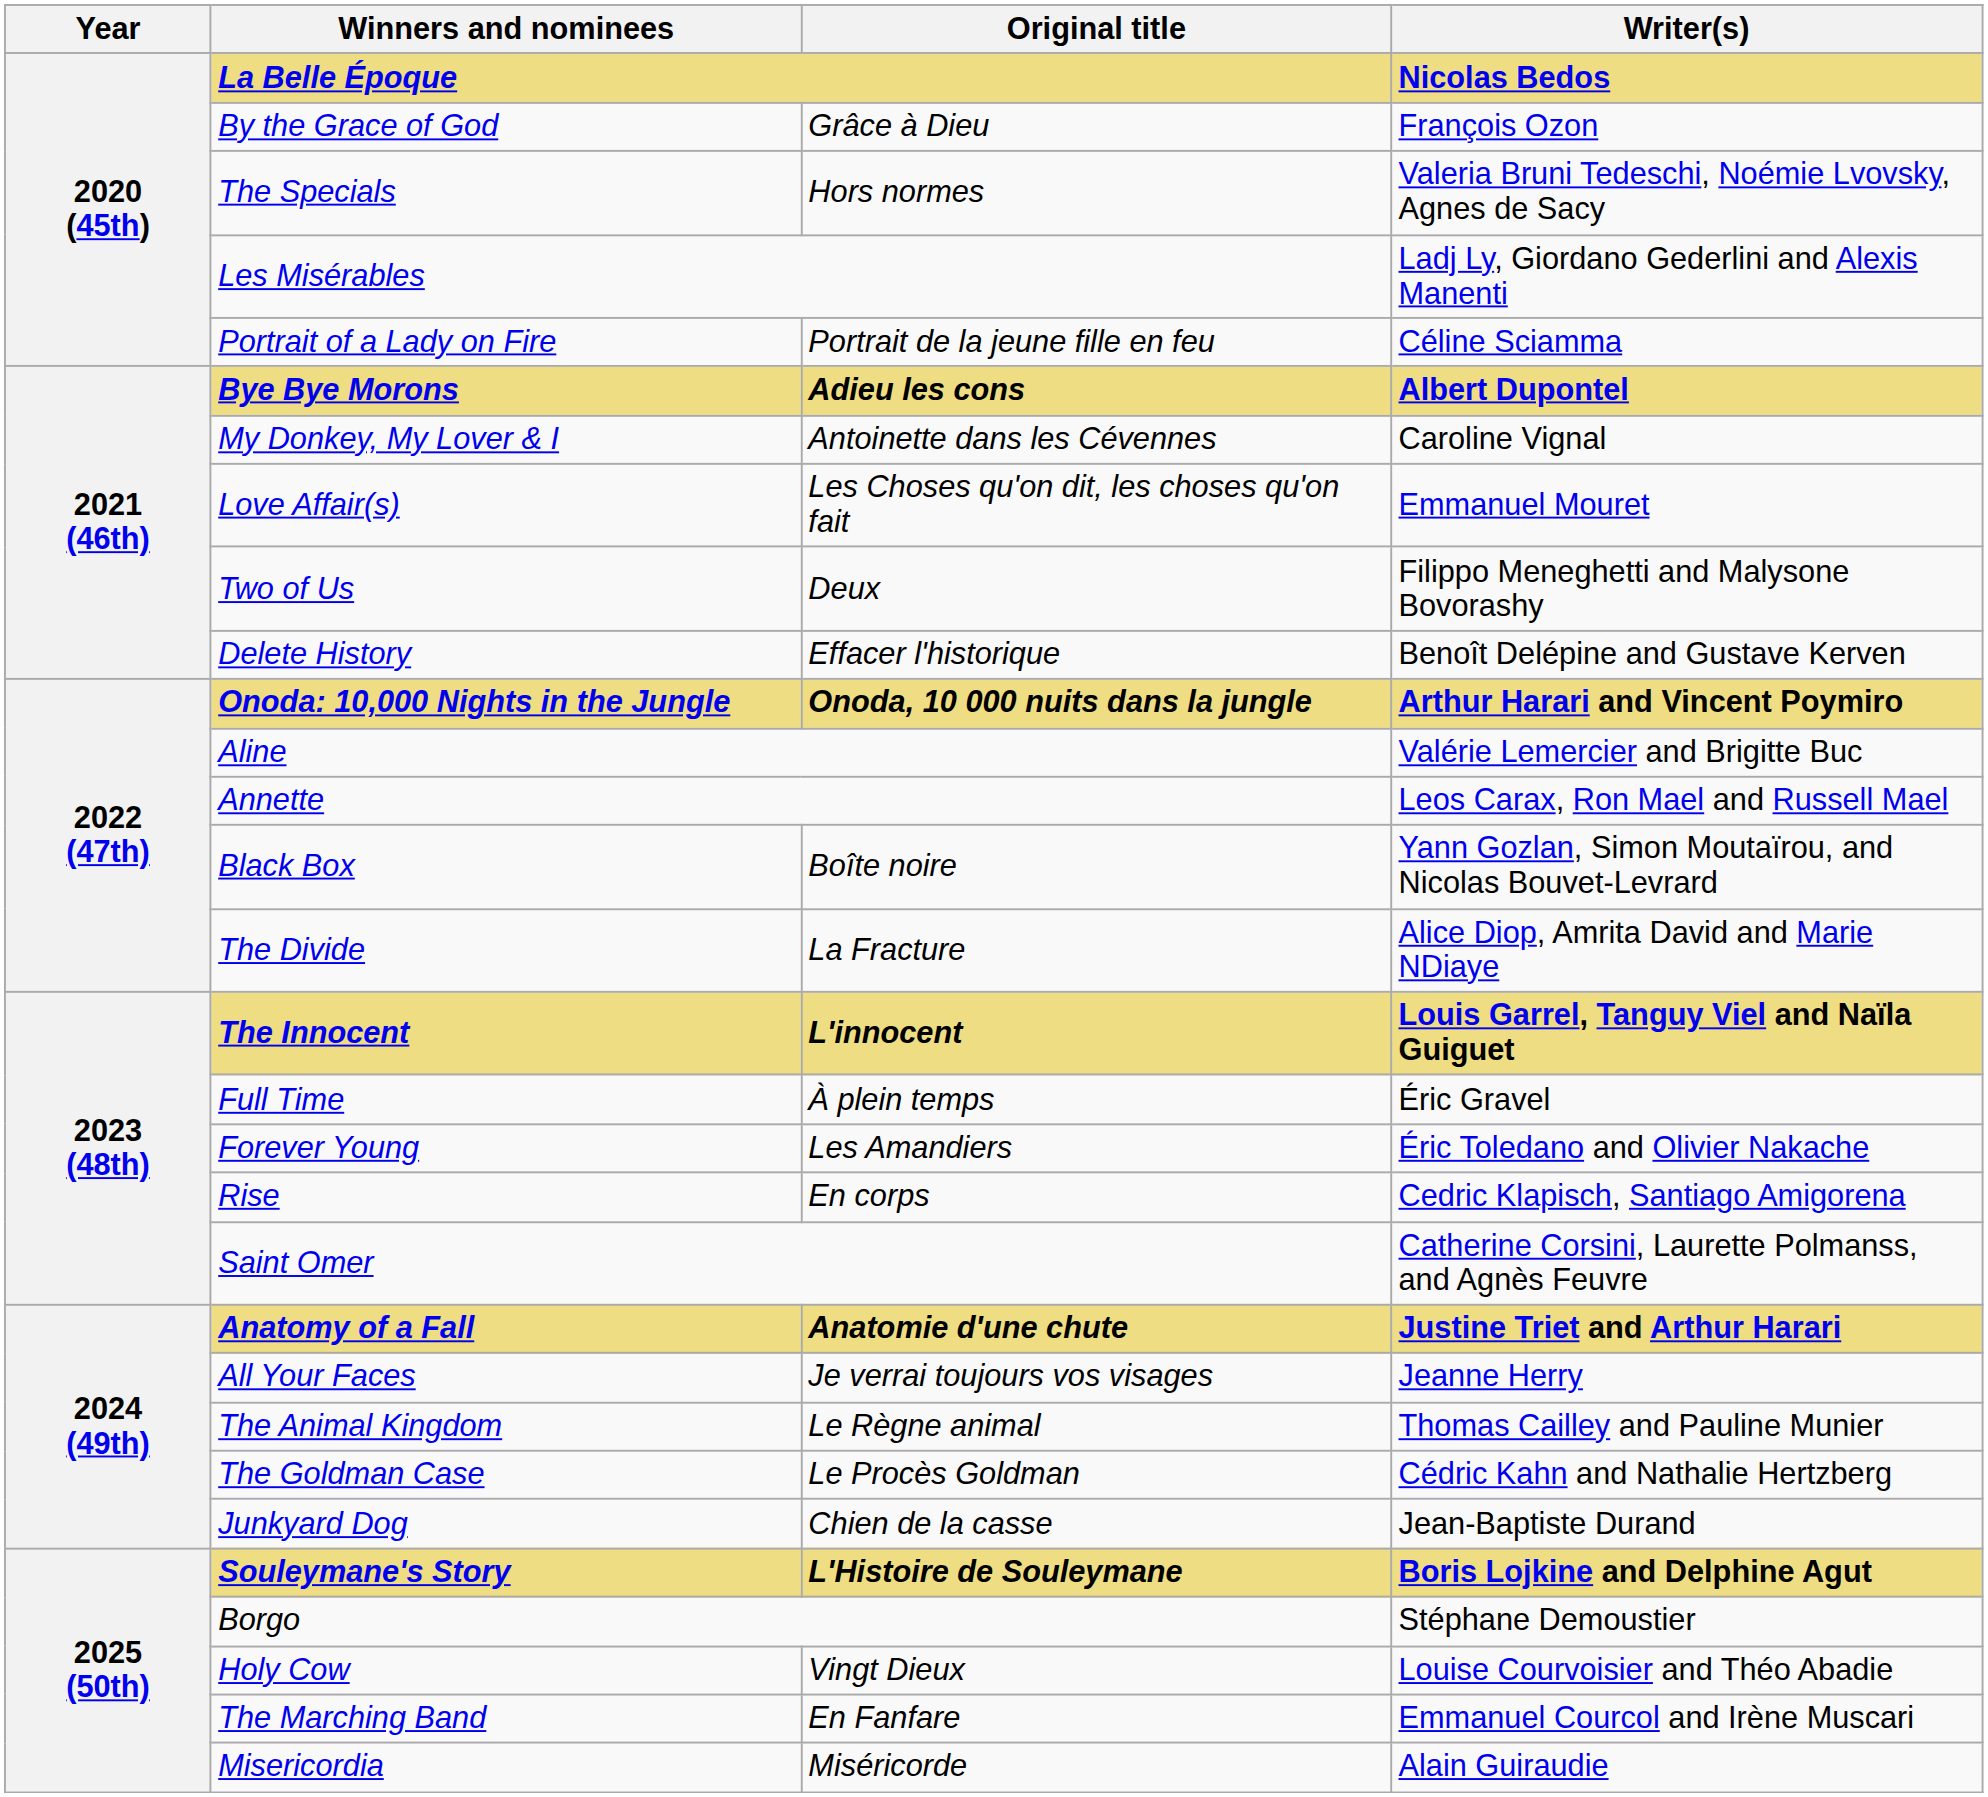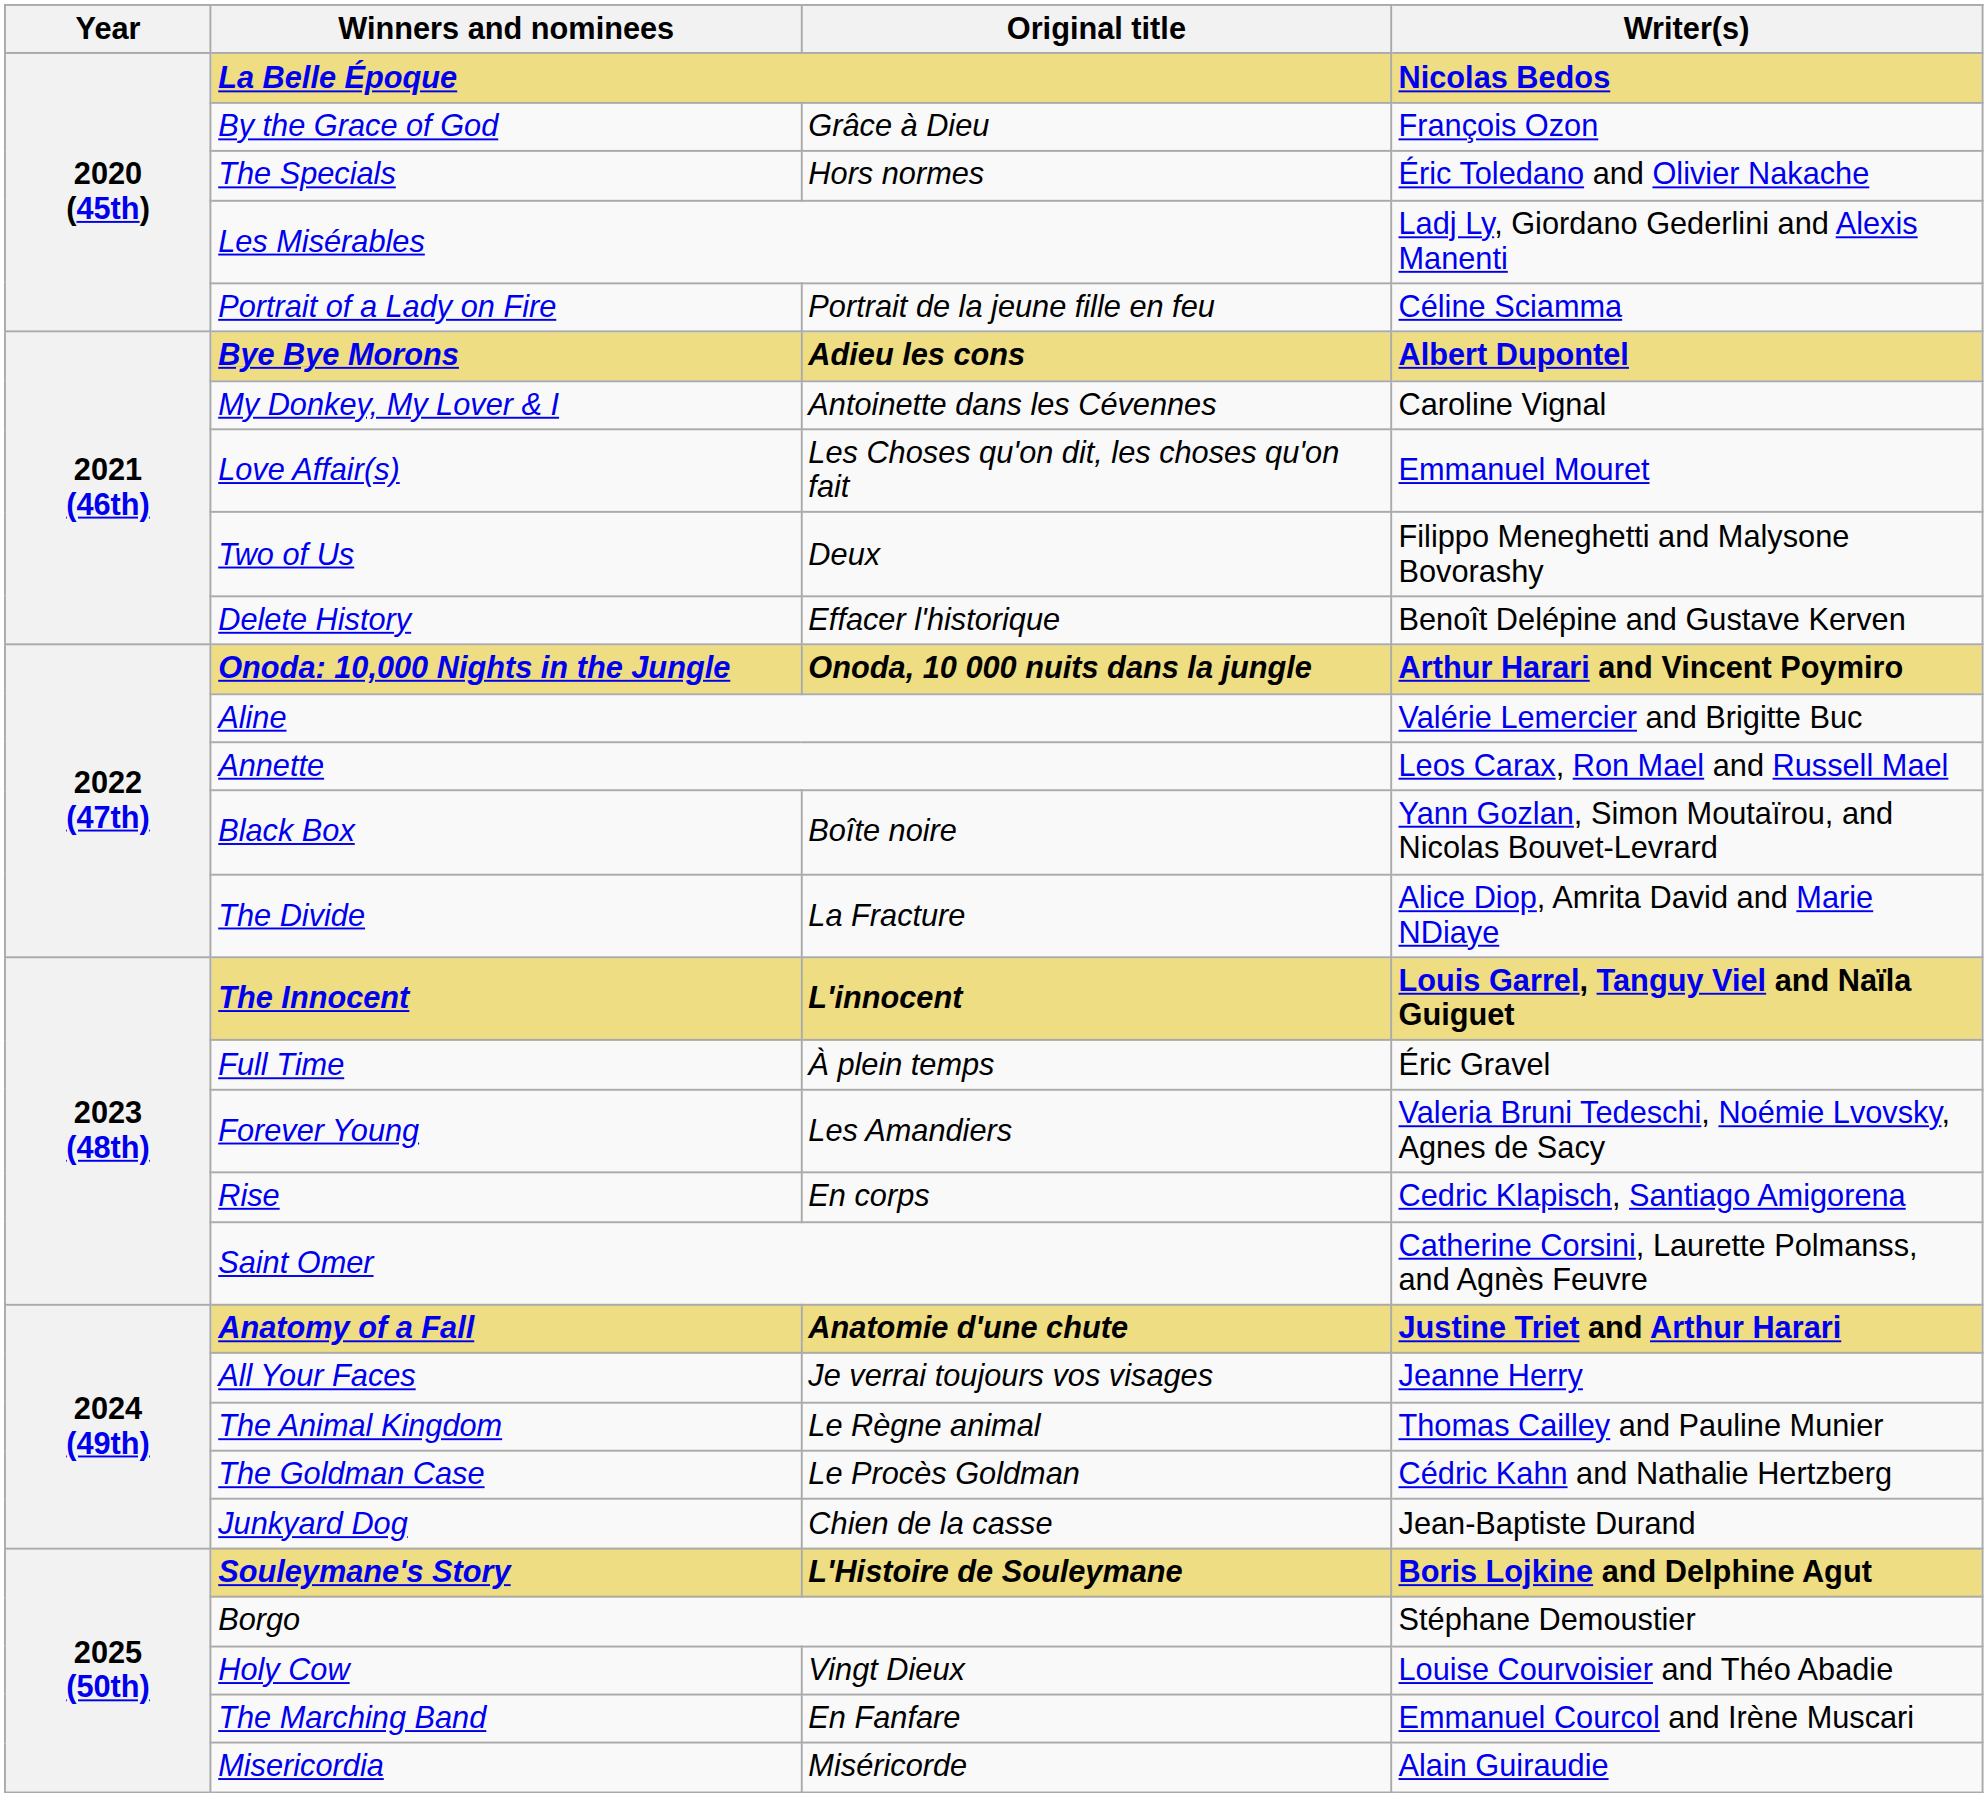(1674, 192) Valeria Bruni Tedeschi, Noémie Lvovsky, Agnes de Sacy -> (1634, 175) Éric Toledano and Olivier Nakache
(1634, 1147) Éric Toledano and Olivier Nakache -> (1674, 1130) Valeria Bruni Tedeschi, Noémie Lvovsky, Agnes de Sacy
